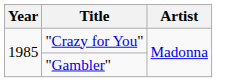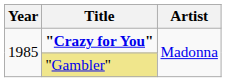(94, 40) normal -> (99, 40) bold
(78, 64) no background -> (78, 64) khaki background
